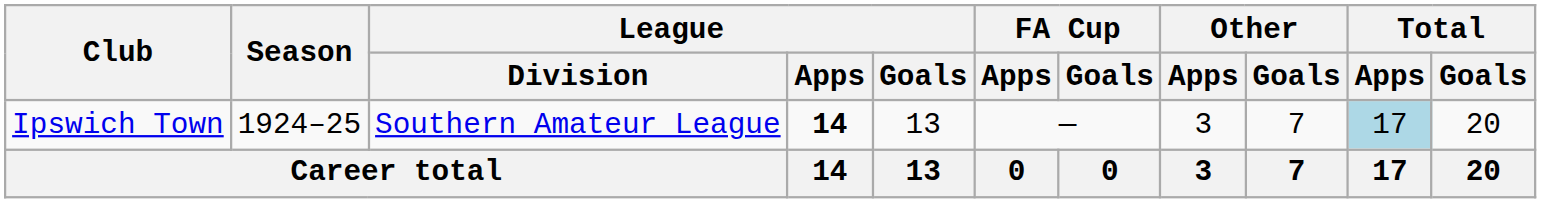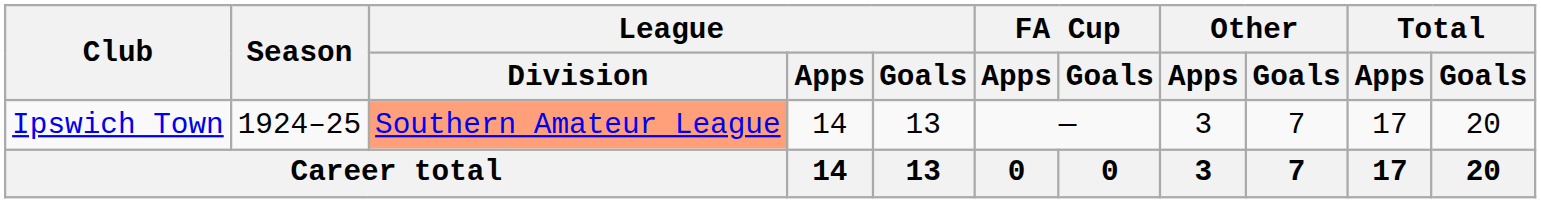(578, 125) no background -> (578, 125) lightsalmon background
(830, 125) bold -> (830, 125) normal
(1390, 125) lightblue background -> (1390, 125) no background
